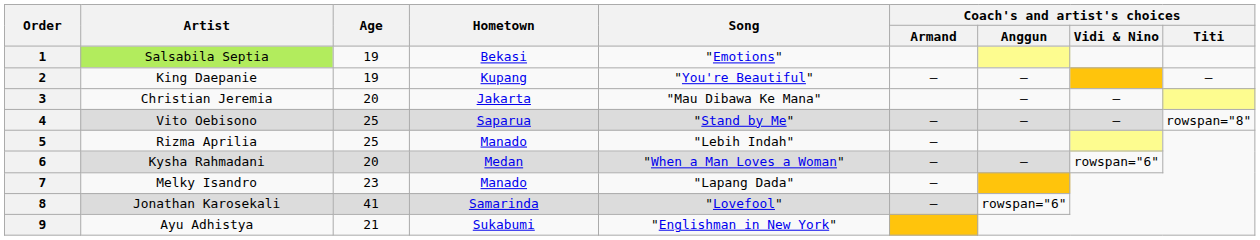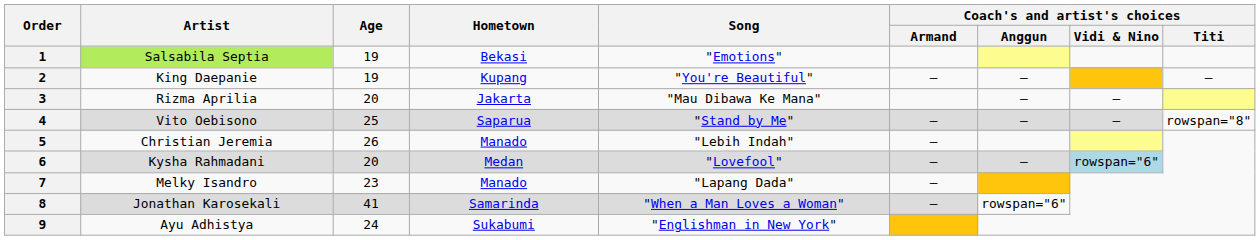(207, 99) Christian Jeremia -> (207, 99) Rizma Aprilia
(207, 141) Rizma Aprilia -> (207, 141) Christian Jeremia
(371, 141) 25 -> (371, 141) 26
(744, 162) "When a Man Loves a Woman" -> (744, 162) "Lovefool"
(1116, 162) no background -> (1116, 162) lightblue background
(744, 204) "Lovefool" -> (744, 204) "When a Man Loves a Woman"
(371, 225) 21 -> (371, 225) 24
